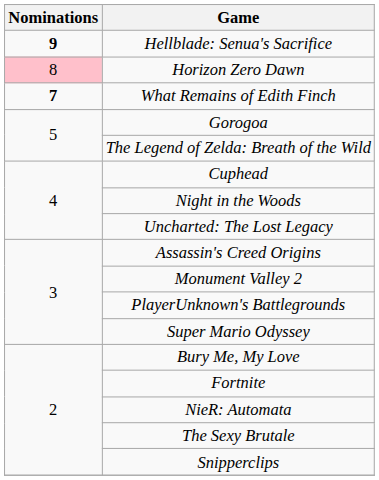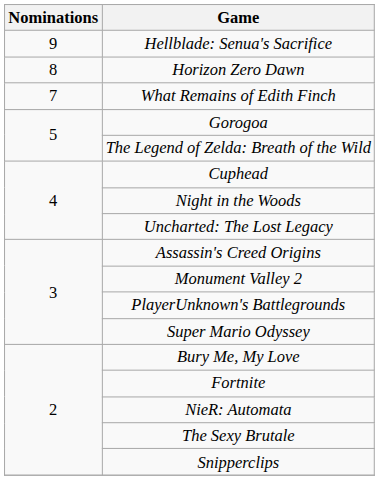(53, 43) bold -> (53, 43) normal
(53, 69) pink background -> (53, 69) no background
(53, 95) bold -> (53, 95) normal
